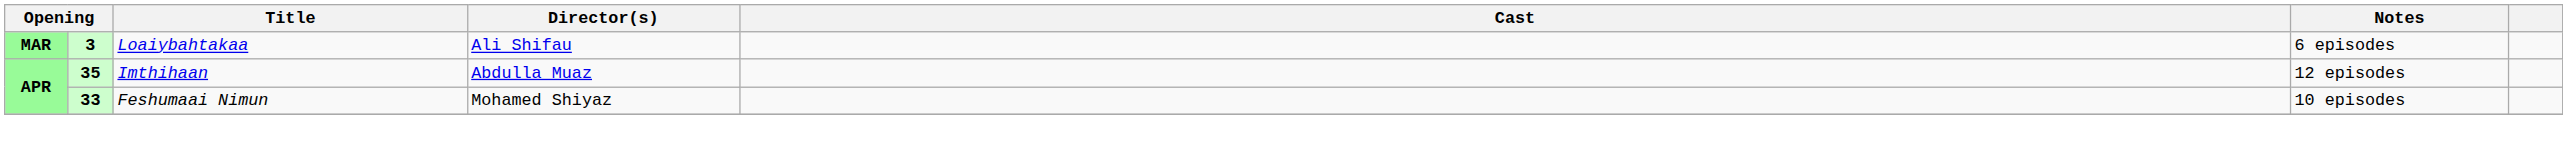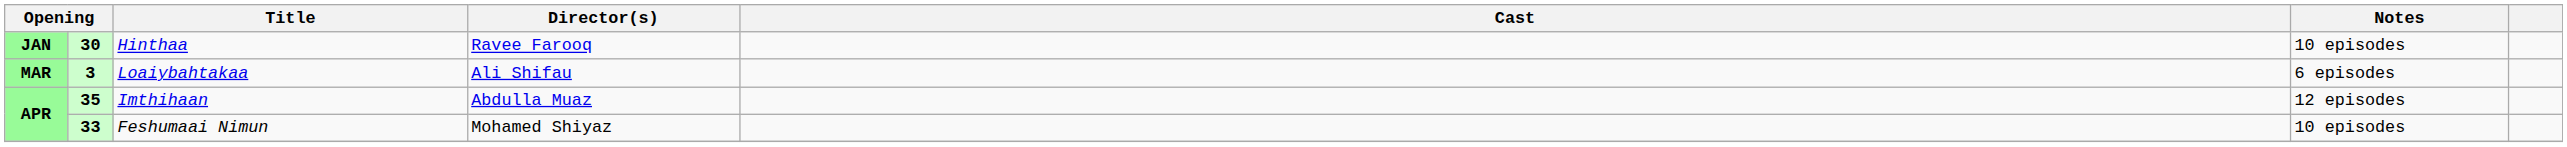+ row: (153, 46)
